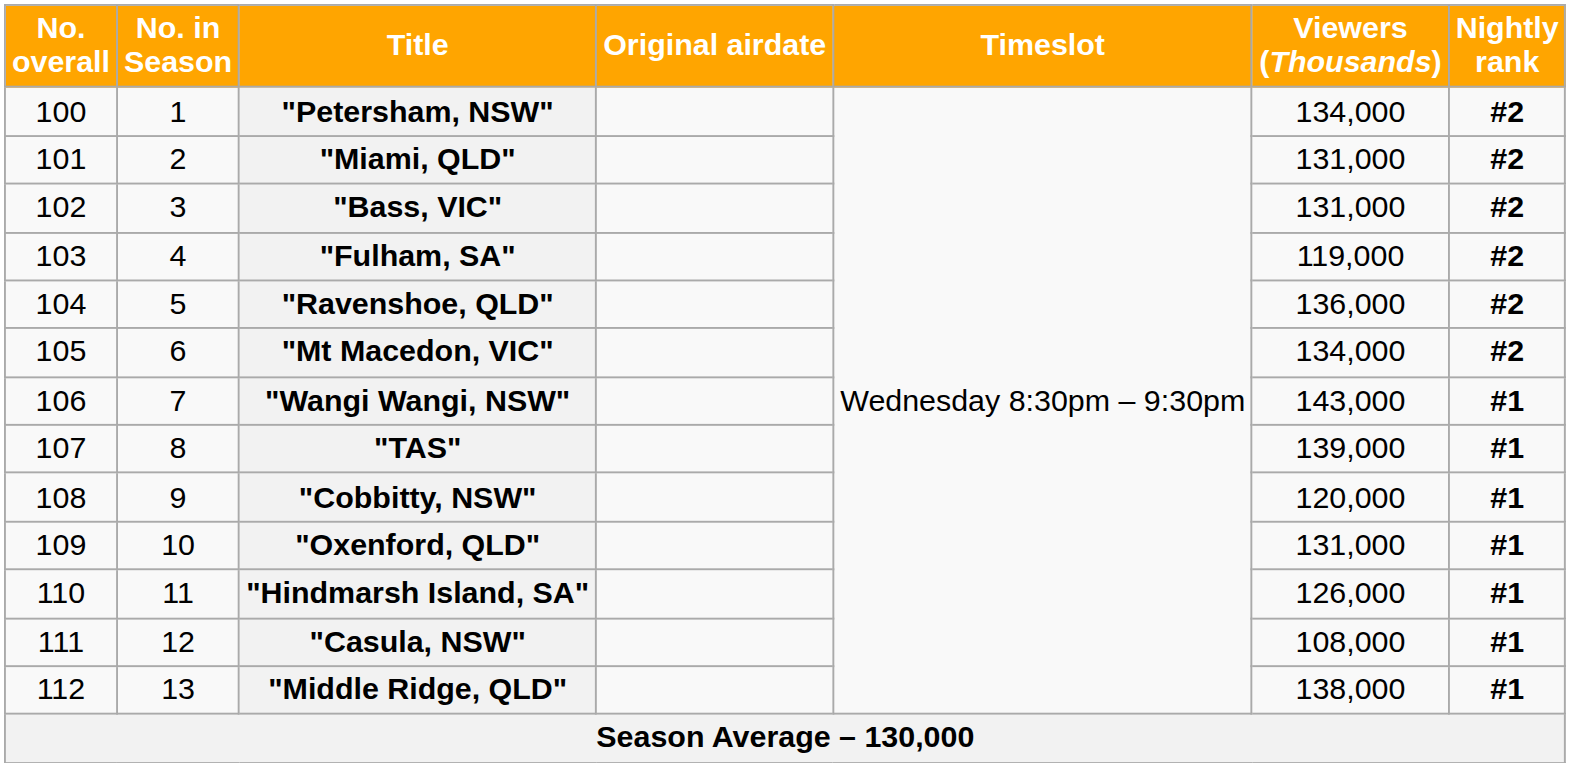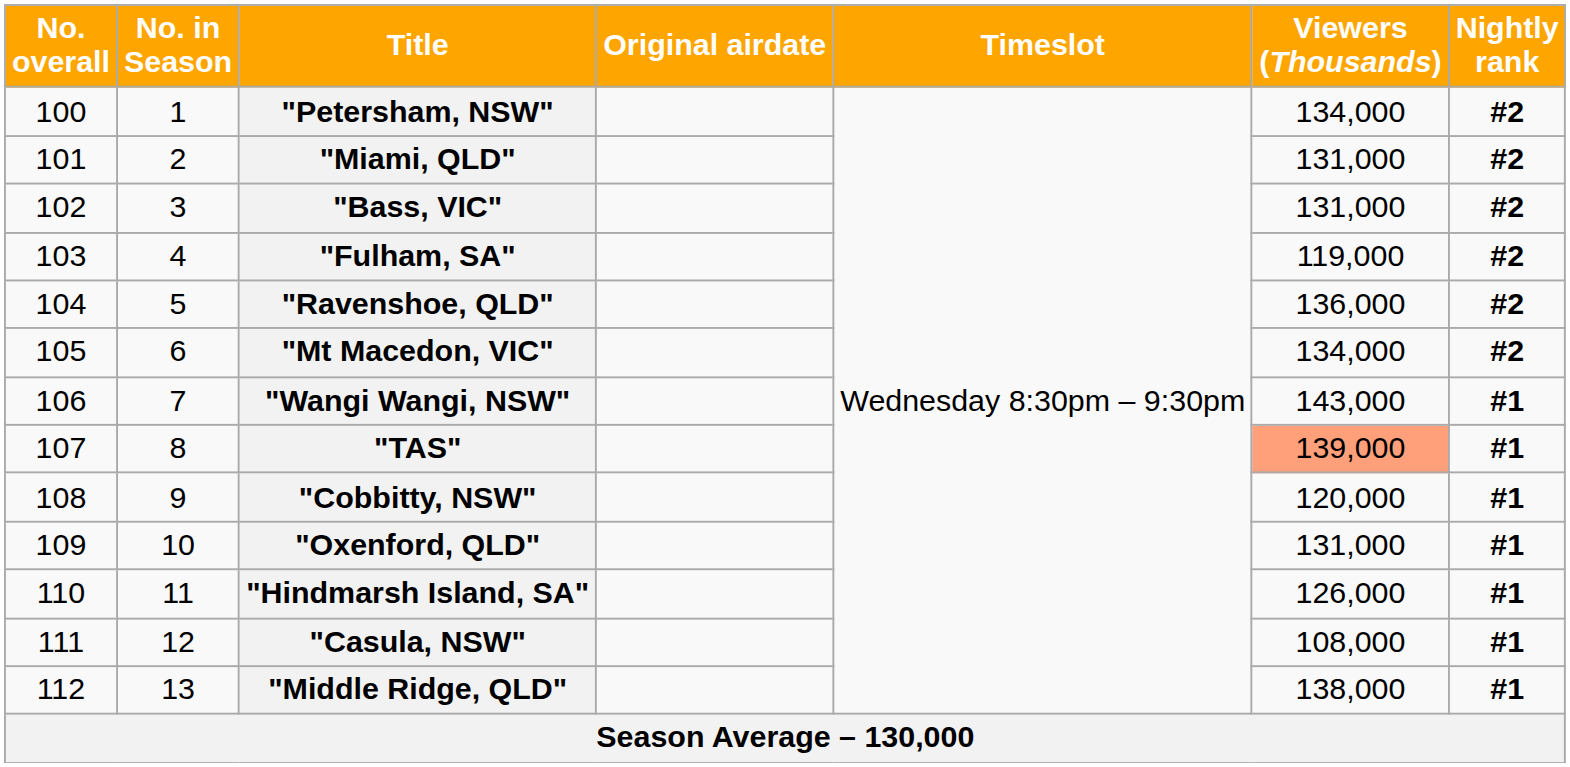(1350, 448) no background -> (1350, 448) lightsalmon background
